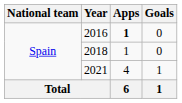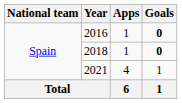(126, 32) bold -> (126, 32) normal
(159, 32) normal -> (159, 32) bold
(159, 51) normal -> (159, 51) bold
